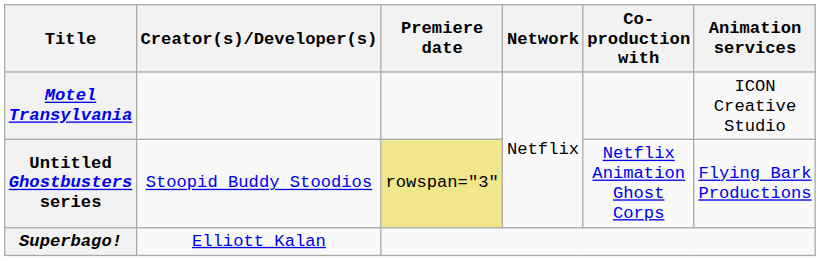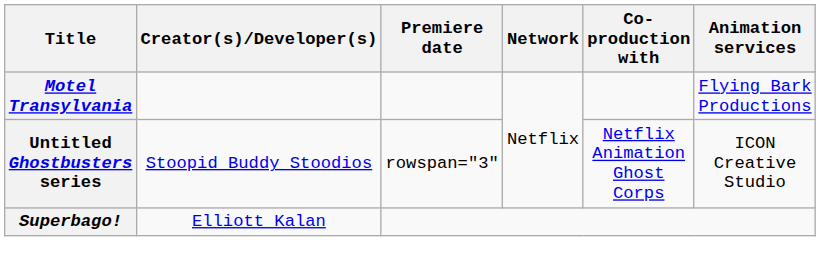(755, 106) ICON Creative Studio -> (755, 96) Flying Bark Productions
(442, 183) khaki background -> (442, 164) no background
(755, 183) Flying Bark Productions -> (755, 164) ICON Creative Studio
